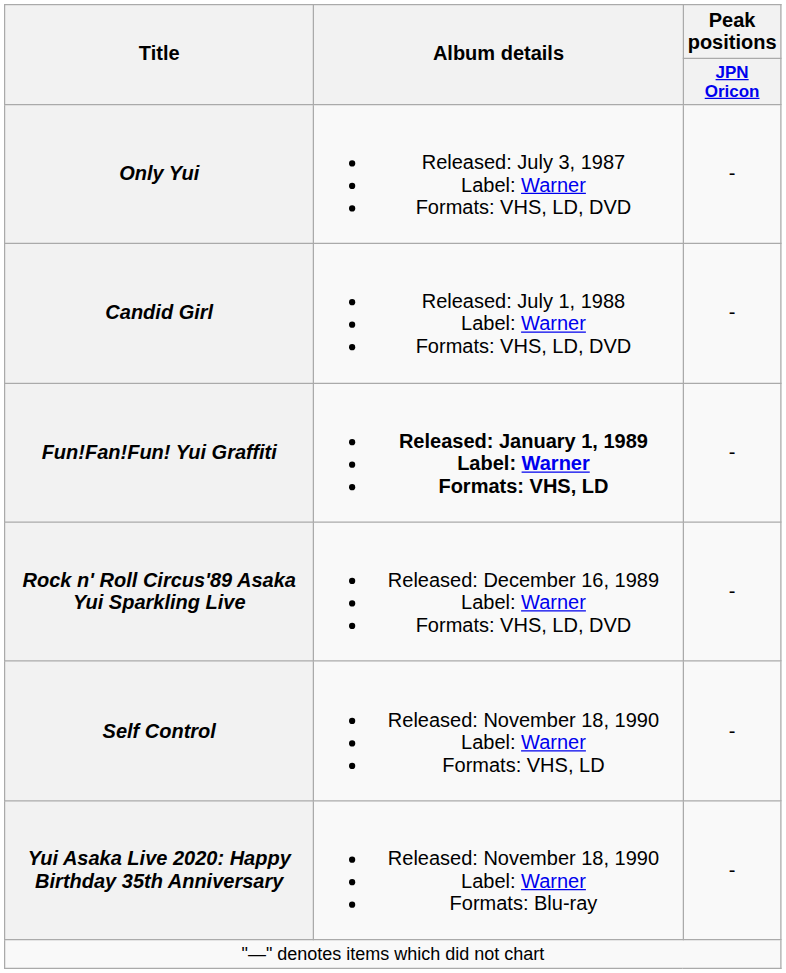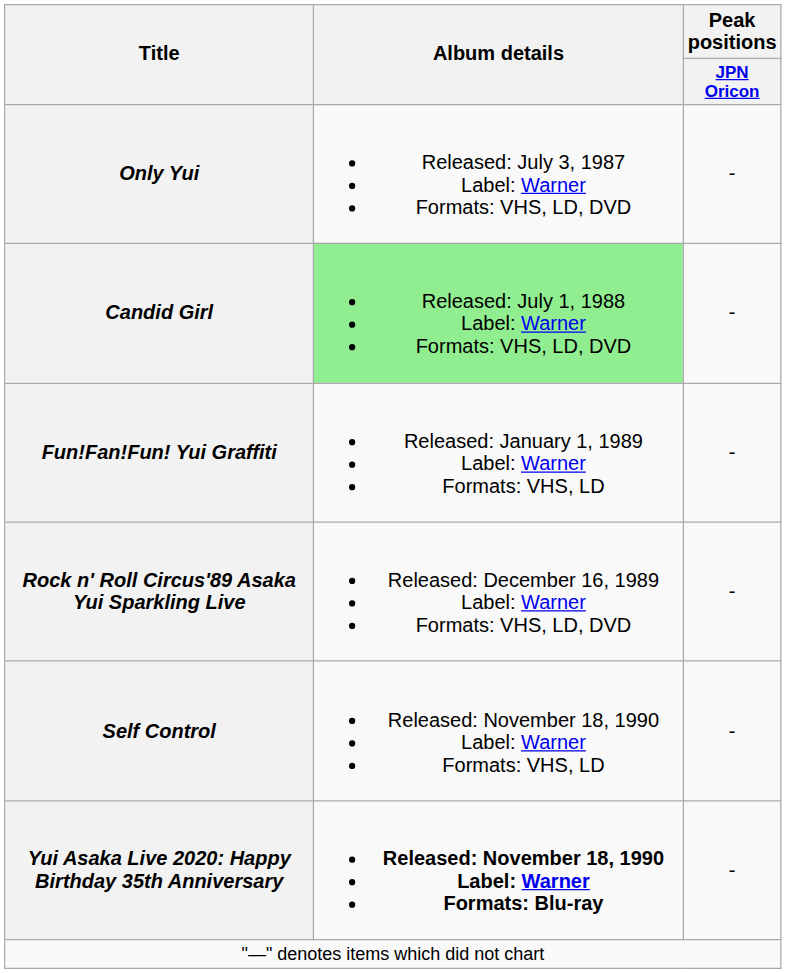(498, 324) no background -> (498, 324) lightgreen background
(498, 464) bold -> (498, 464) normal
(498, 881) normal -> (498, 881) bold
